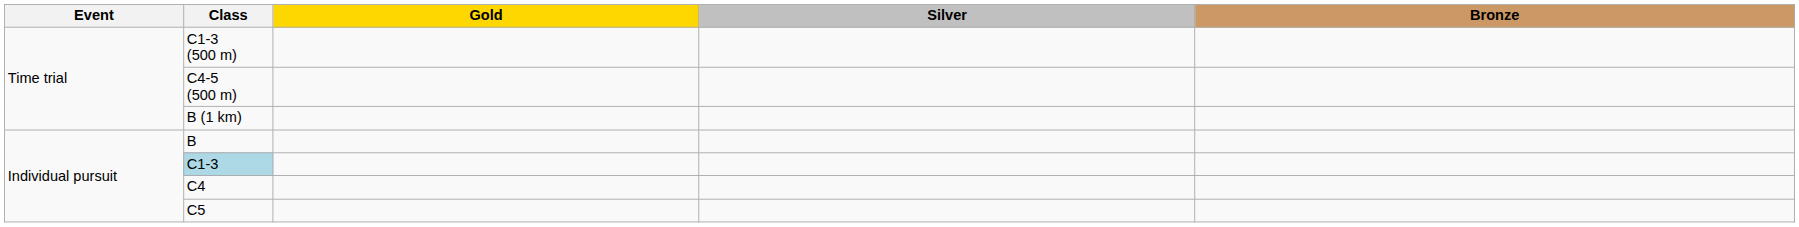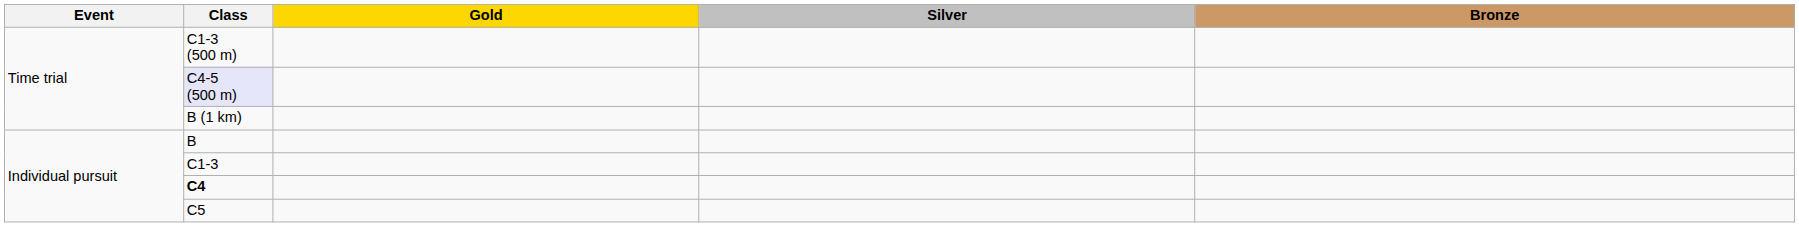(212, 86) no background -> (212, 86) lavender background
(203, 164) lightblue background -> (203, 164) no background
(196, 187) normal -> (196, 187) bold
